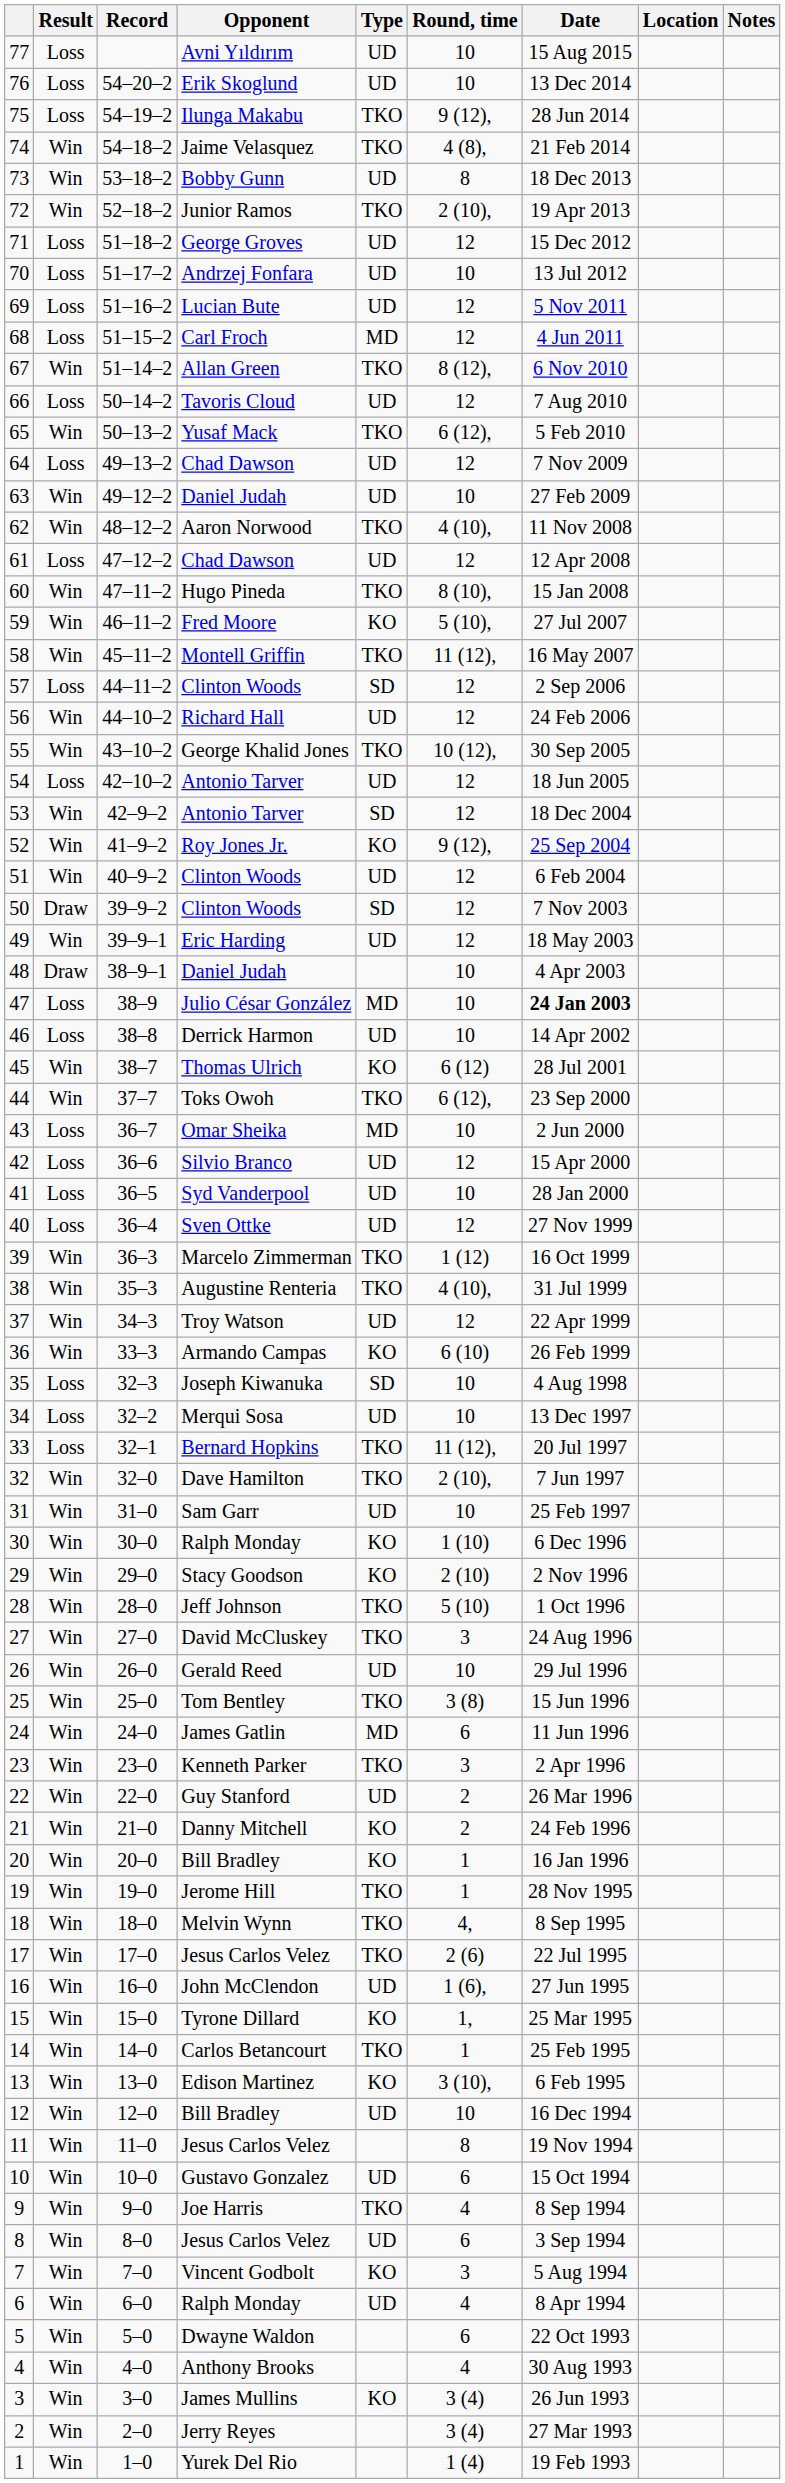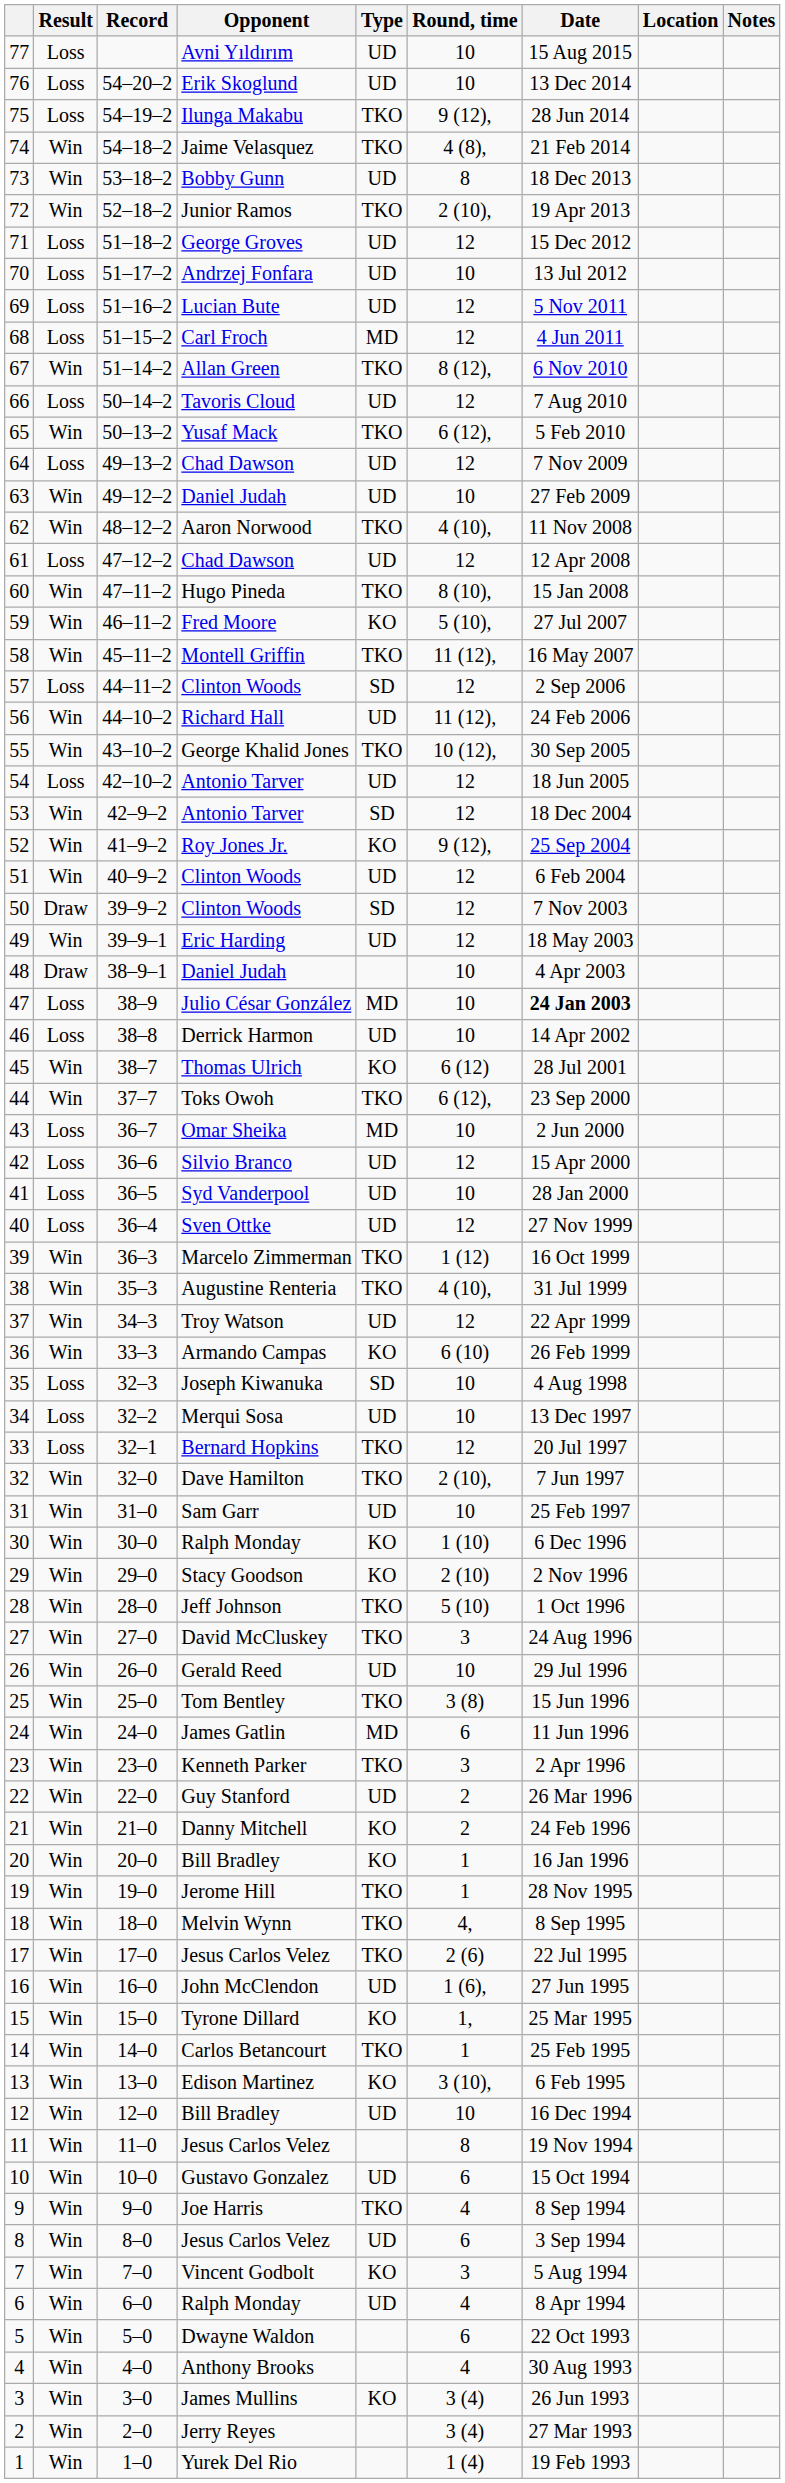(465, 718) 12 -> (465, 718) 11 (12),
(465, 1447) 11 (12), -> (465, 1447) 12
